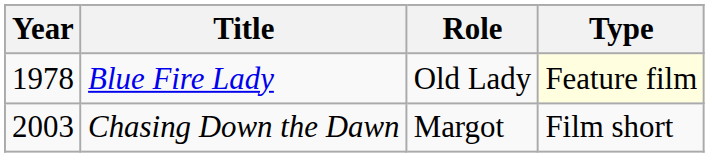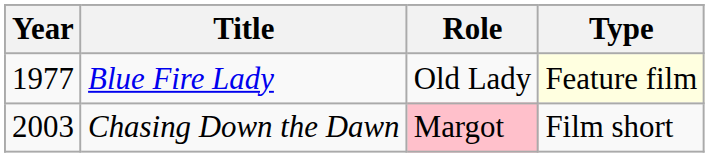(43, 77) 1978 -> (43, 77) 1977
(459, 126) no background -> (459, 126) pink background
